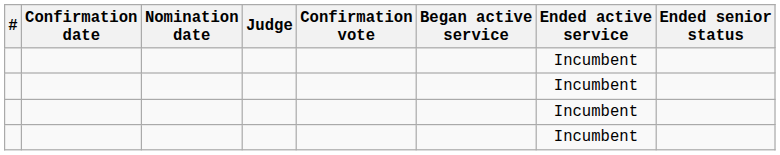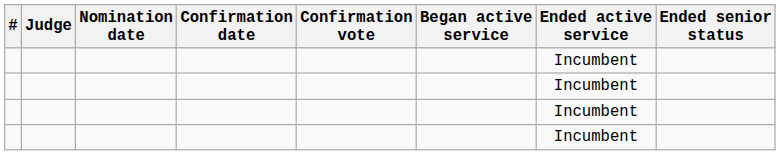columns swapped: (269, 26) <-> (81, 26)
